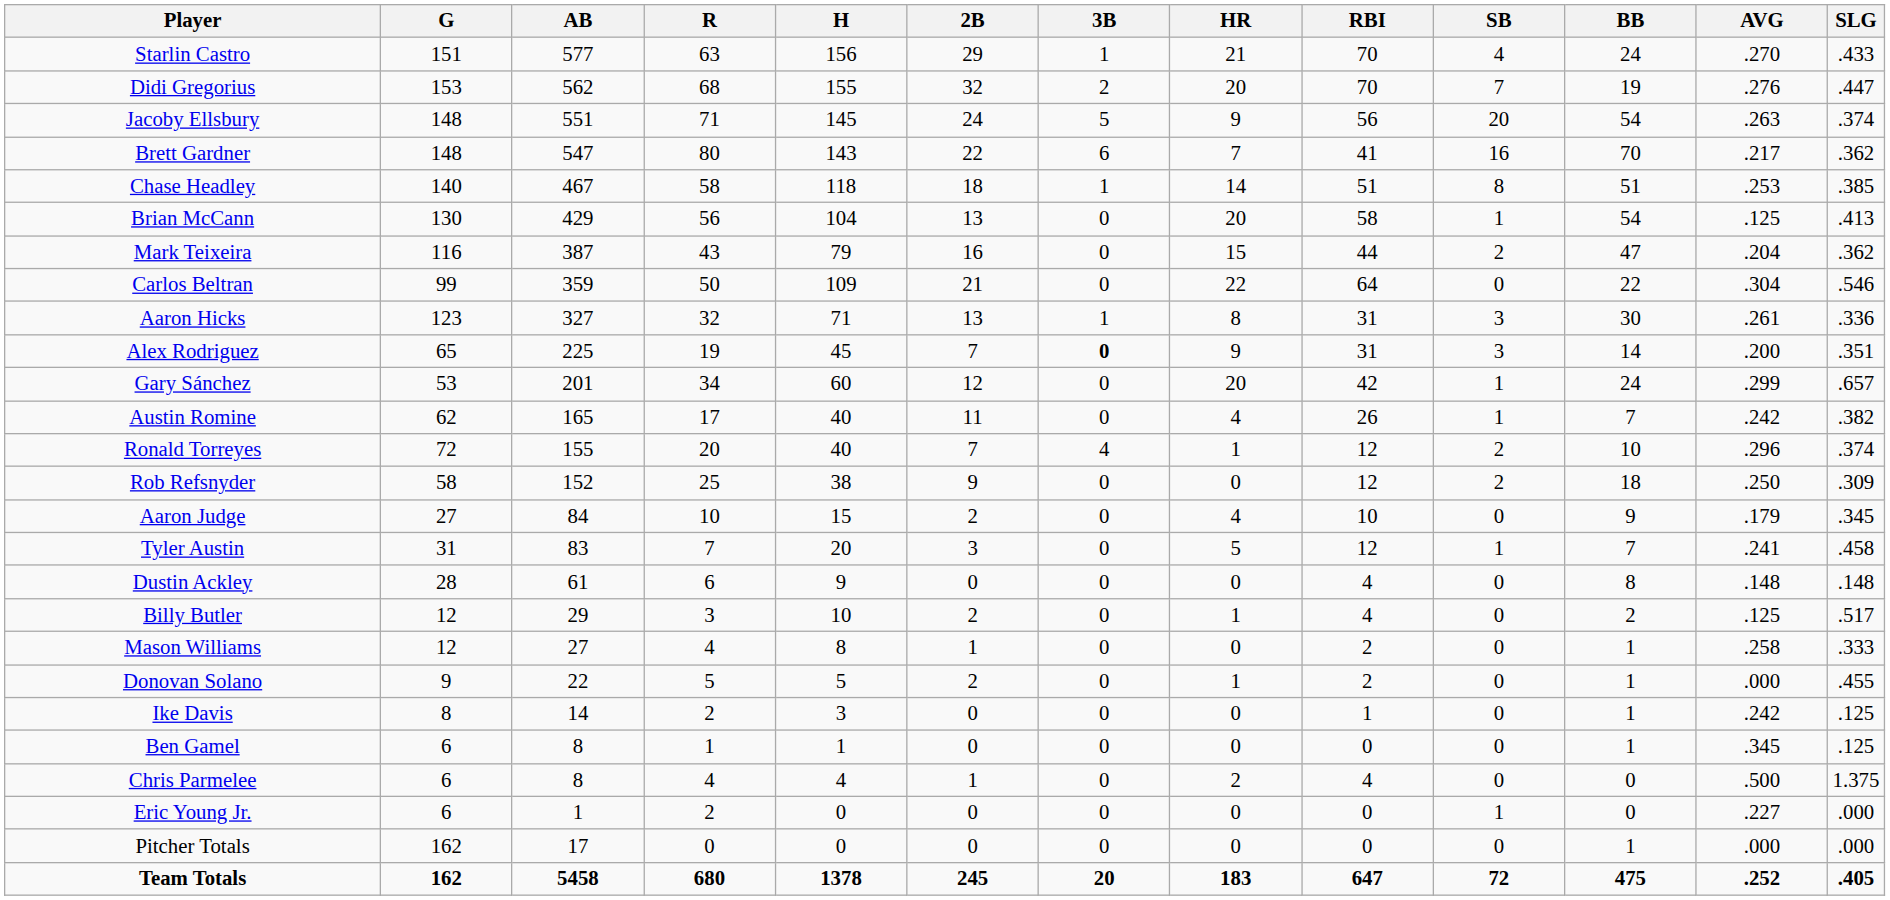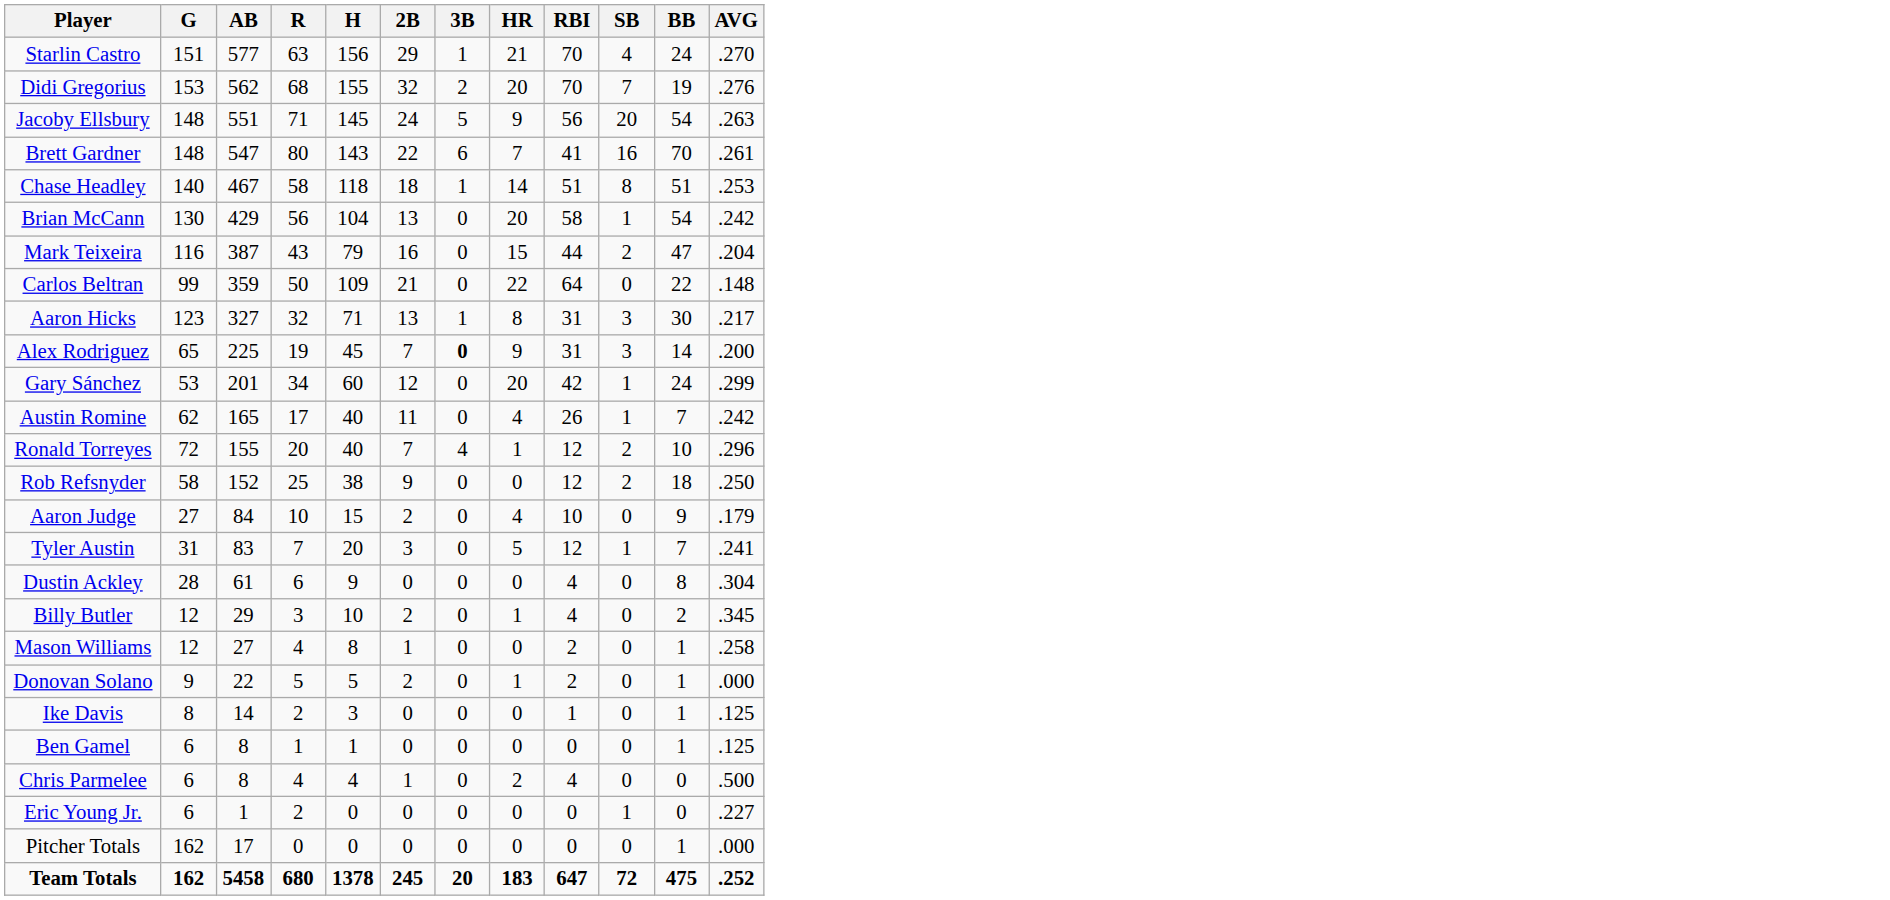- column: (1856, 20)
(1762, 152) .217 -> (736, 152) .261
(1762, 218) .125 -> (736, 218) .242
(1762, 284) .304 -> (736, 284) .148
(1762, 317) .261 -> (736, 317) .217
(1762, 581) .148 -> (736, 581) .304
(1762, 614) .125 -> (736, 614) .345
(1762, 713) .242 -> (736, 713) .125
(1762, 746) .345 -> (736, 746) .125
